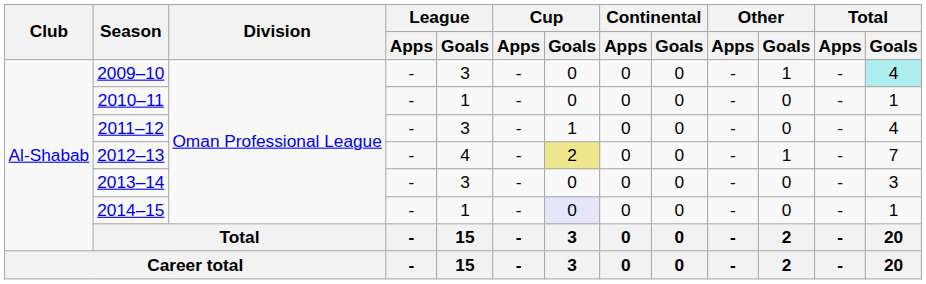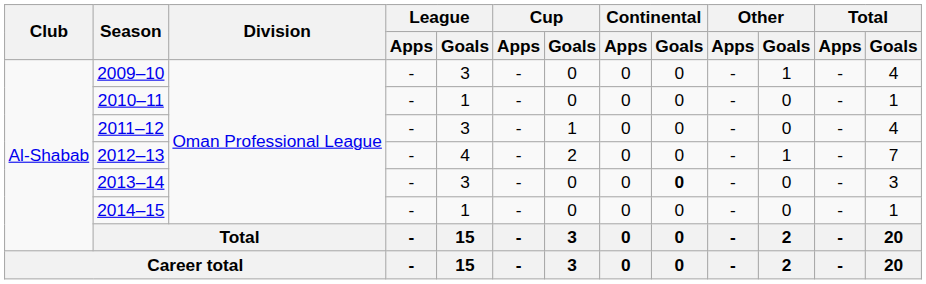(894, 73) paleturquoise background -> (894, 73) no background
(572, 155) khaki background -> (572, 155) no background
(679, 182) normal -> (679, 182) bold
(572, 210) lavender background -> (572, 210) no background
